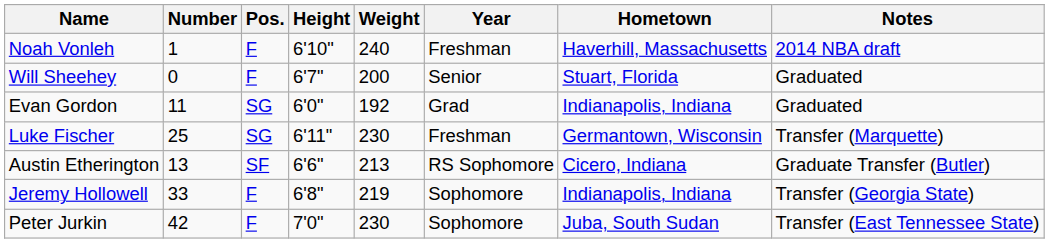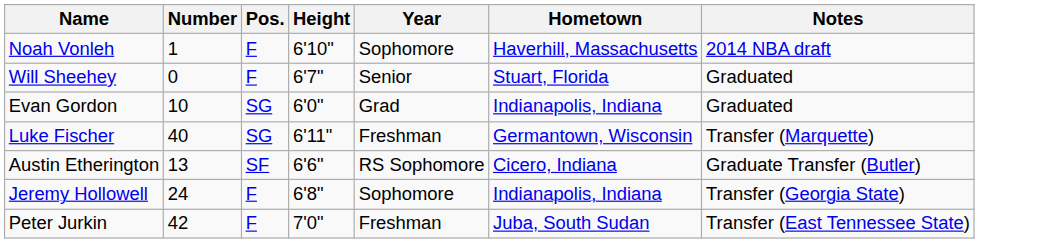- column: (389, 19)
(470, 48) Freshman -> (406, 48) Sophomore
(177, 106) 11 -> (178, 106) 10
(178, 135) 25 -> (178, 135) 40
(178, 194) 33 -> (178, 194) 24
(476, 223) Sophomore -> (400, 223) Freshman
